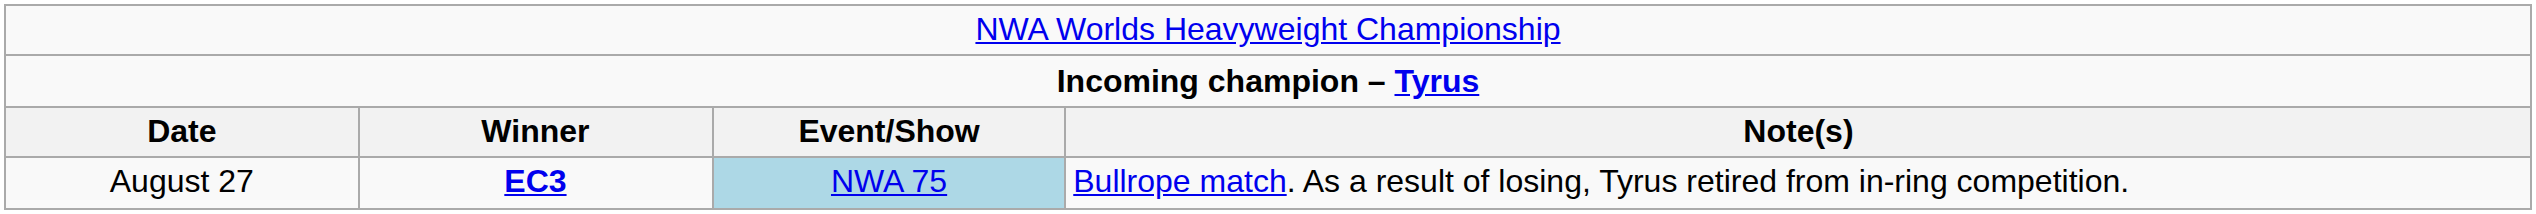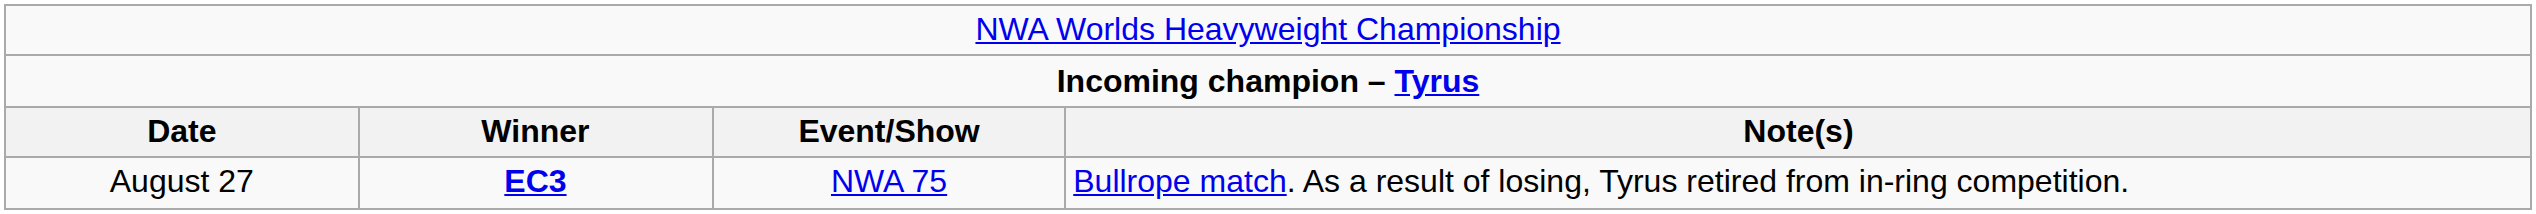(889, 182) lightblue background -> (889, 182) no background
